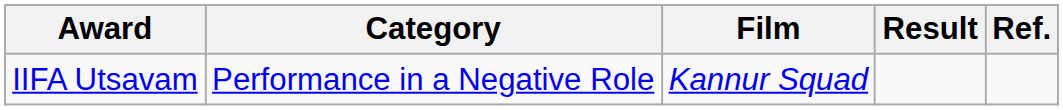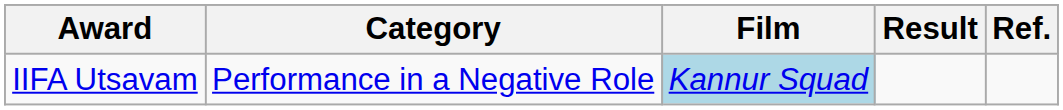(768, 78) no background -> (768, 78) lightblue background
